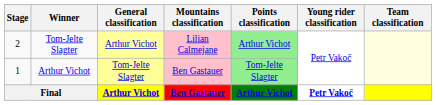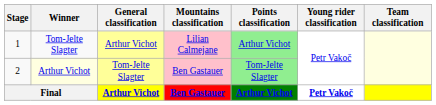(18, 45) 2 -> (18, 45) 1
(18, 71) 1 -> (18, 71) 2
(64, 71) no background -> (64, 71) lightyellow background
